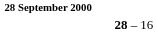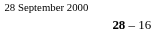(48, 7) bold -> (46, 7) normal
